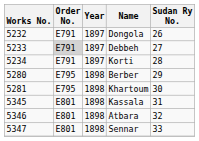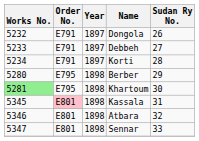(65, 48) lightgrey background -> (65, 48) no background
(16, 88) no background -> (16, 88) lightgreen background
(65, 102) no background -> (65, 102) pink background
